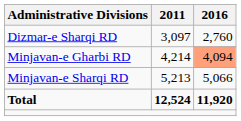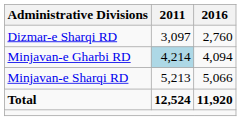(176, 57) no background -> (176, 57) lightblue background
(218, 57) lightsalmon background -> (218, 57) no background
